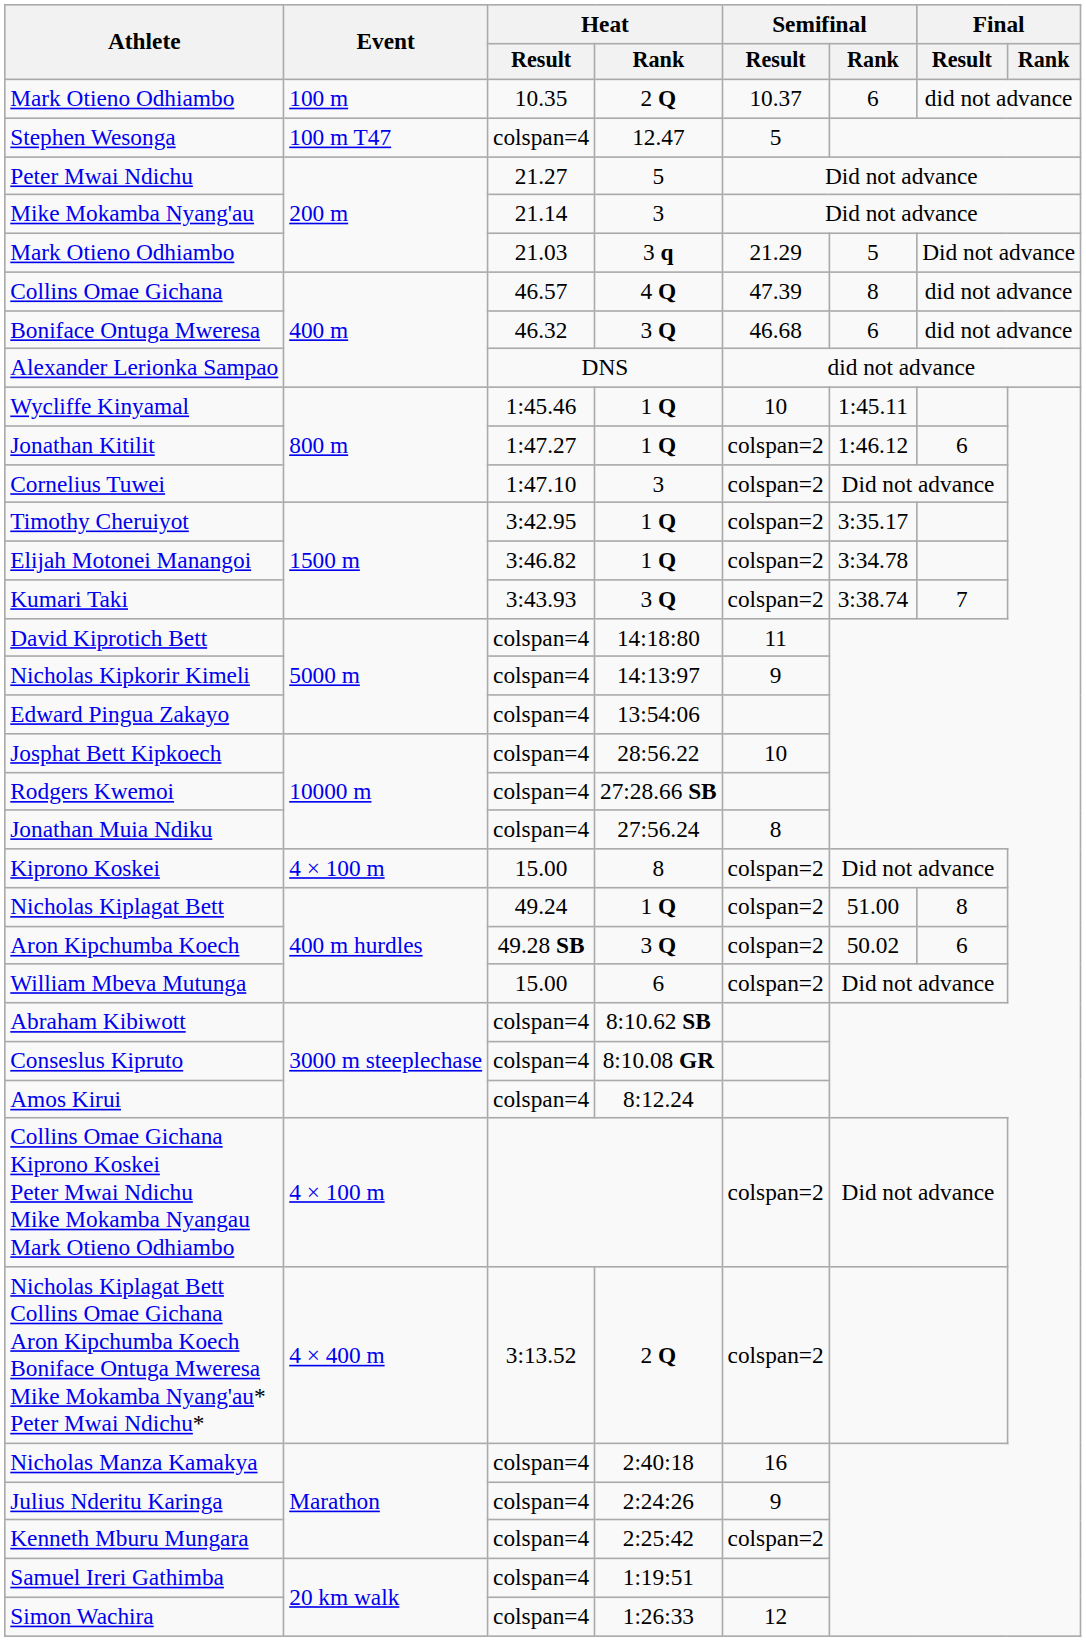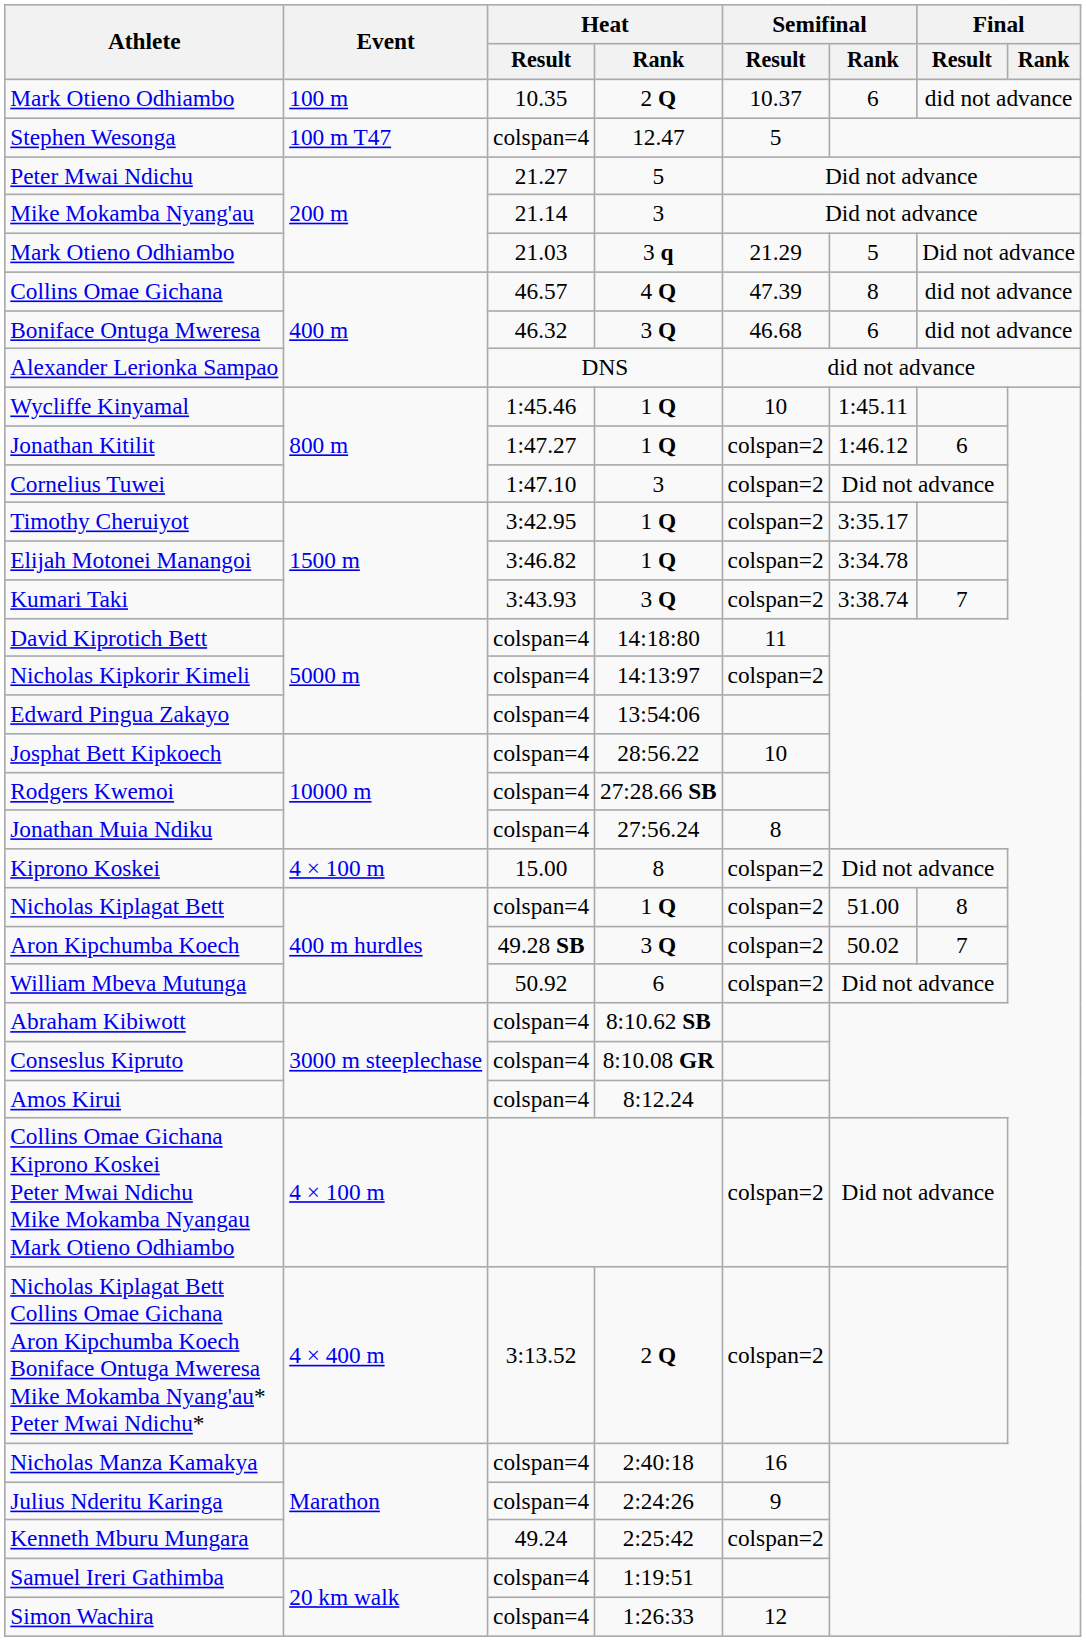(776, 676) 9 -> (776, 676) colspan=2
(541, 906) 49.24 -> (541, 906) colspan=4
(962, 945) 6 -> (962, 945) 7
(541, 983) 15.00 -> (541, 983) 50.92
(541, 1539) colspan=4 -> (541, 1539) 49.24
